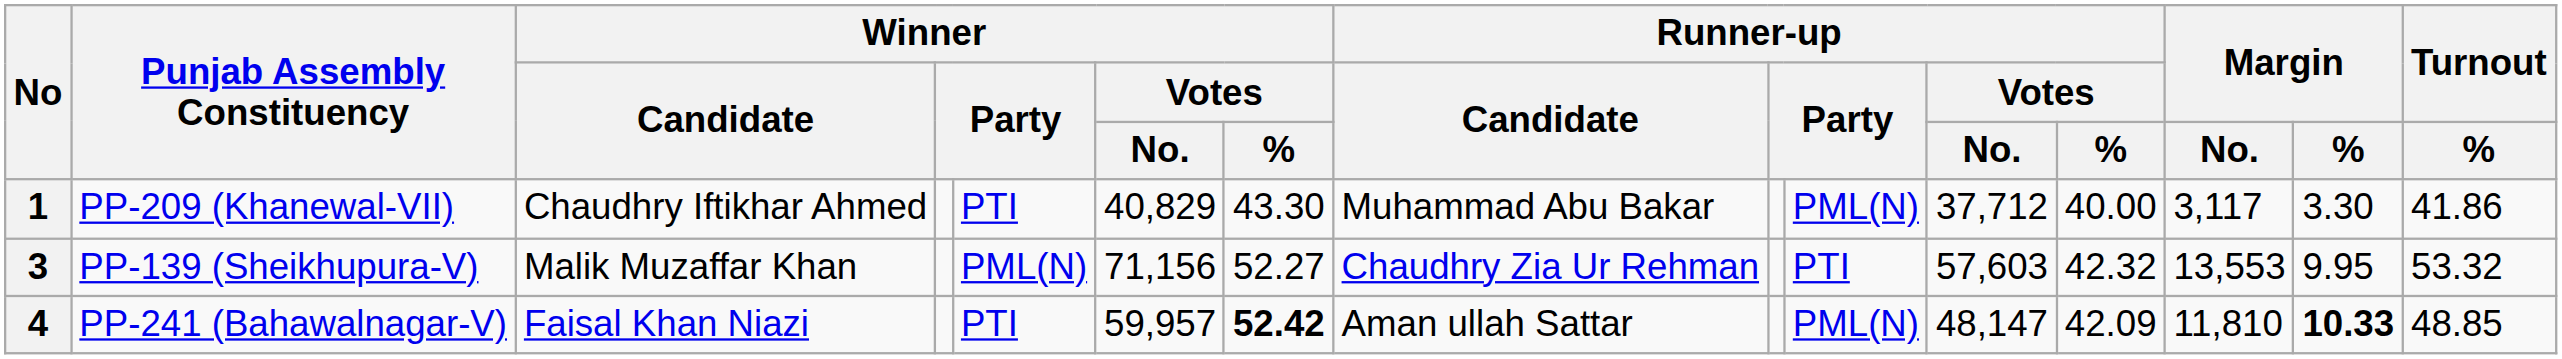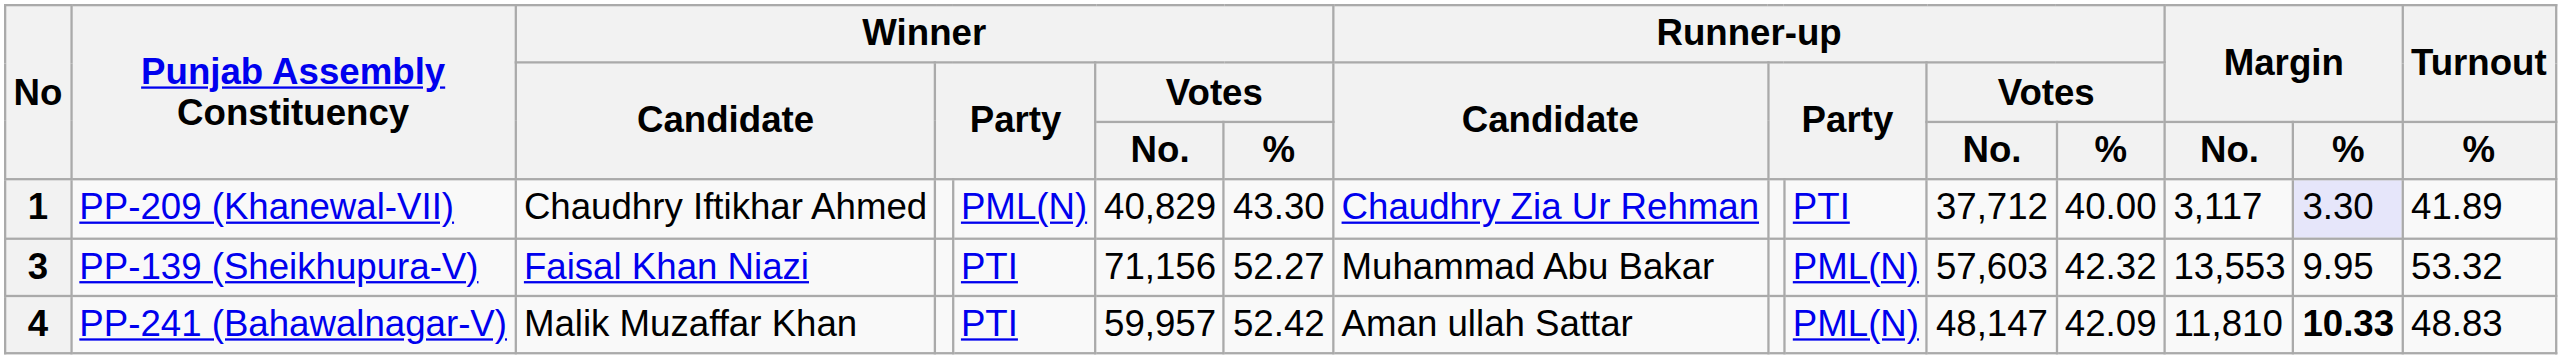(989, 207) PTI -> (1024, 207) PML(N)
(1528, 207) Muhammad Abu Bakar -> (1550, 207) Chaudhry Zia Ur Rehman
(1856, 207) PML(N) -> (1821, 207) PTI
(2338, 207) no background -> (2338, 207) lavender background
(2457, 207) 41.86 -> (2457, 207) 41.89
(691, 265) Malik Muzaffar Khan -> (666, 265) Faisal Khan Niazi
(1024, 265) PML(N) -> (989, 265) PTI
(1550, 265) Chaudhry Zia Ur Rehman -> (1528, 265) Muhammad Abu Bakar
(1821, 265) PTI -> (1856, 265) PML(N)
(666, 324) Faisal Khan Niazi -> (691, 324) Malik Muzaffar Khan
(1279, 324) bold -> (1279, 324) normal
(2457, 324) 48.85 -> (2457, 324) 48.83
